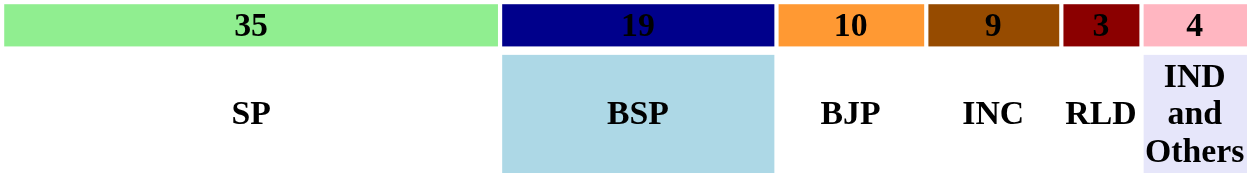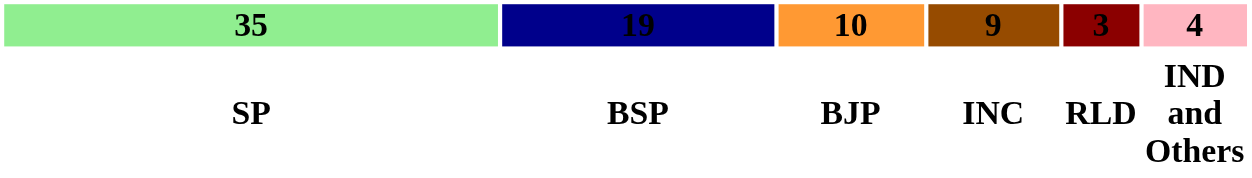(638, 113) lightblue background -> (638, 113) no background
(1195, 113) lavender background -> (1195, 113) no background
